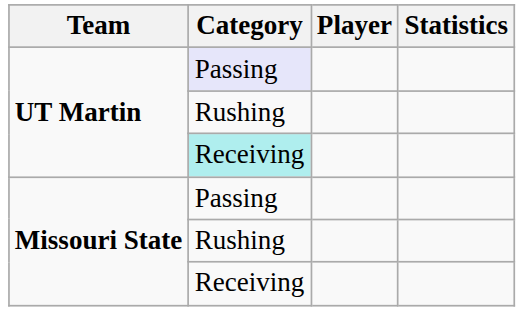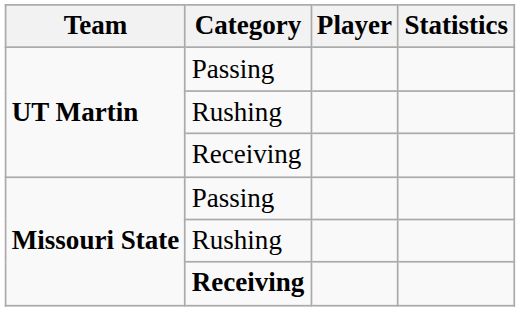(236, 68) lavender background -> (233, 68) no background
(250, 154) paleturquoise background -> (247, 154) no background
(250, 283) normal -> (248, 283) bold
